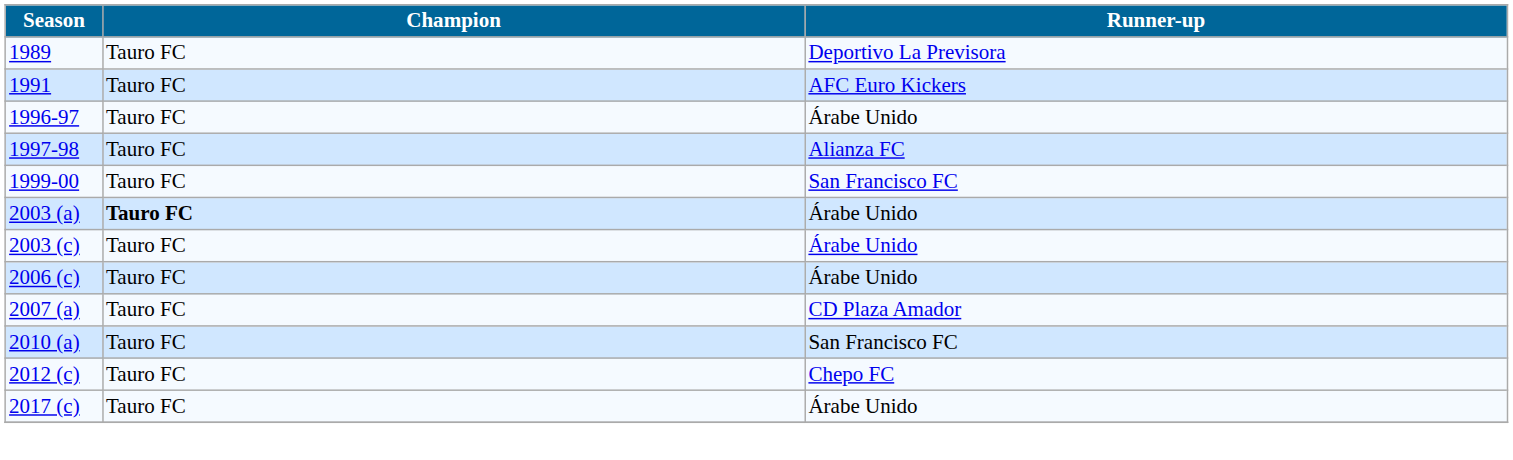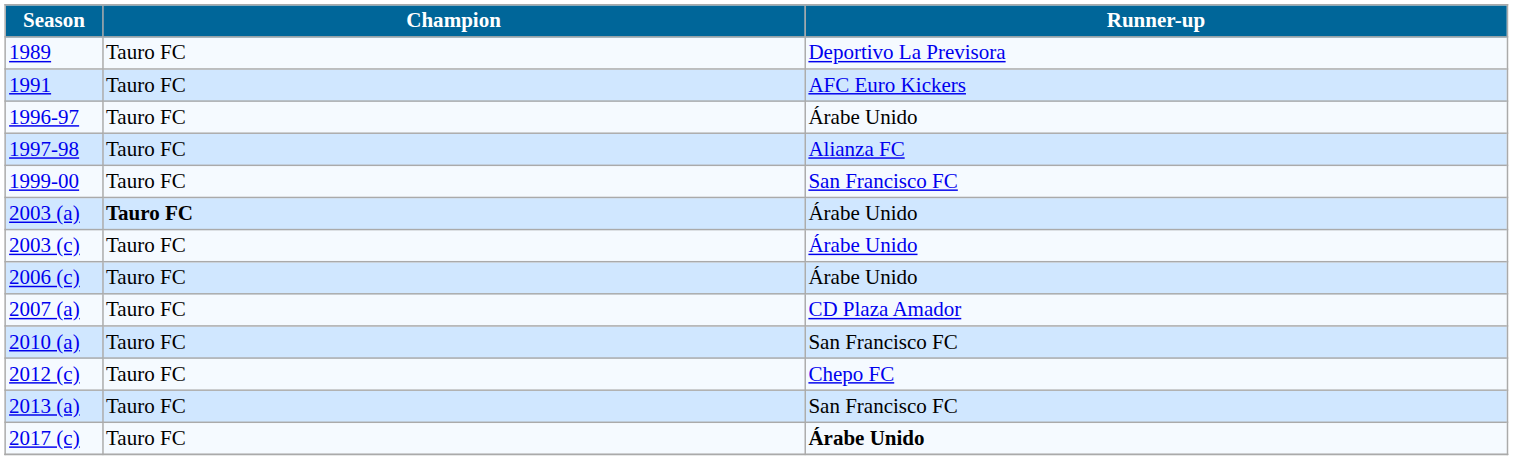+ row: (44, 406)
(863, 406) normal -> (866, 438) bold
